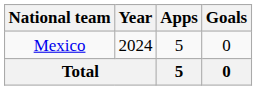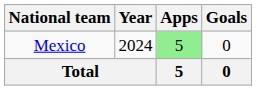(179, 44) no background -> (179, 44) lightgreen background
